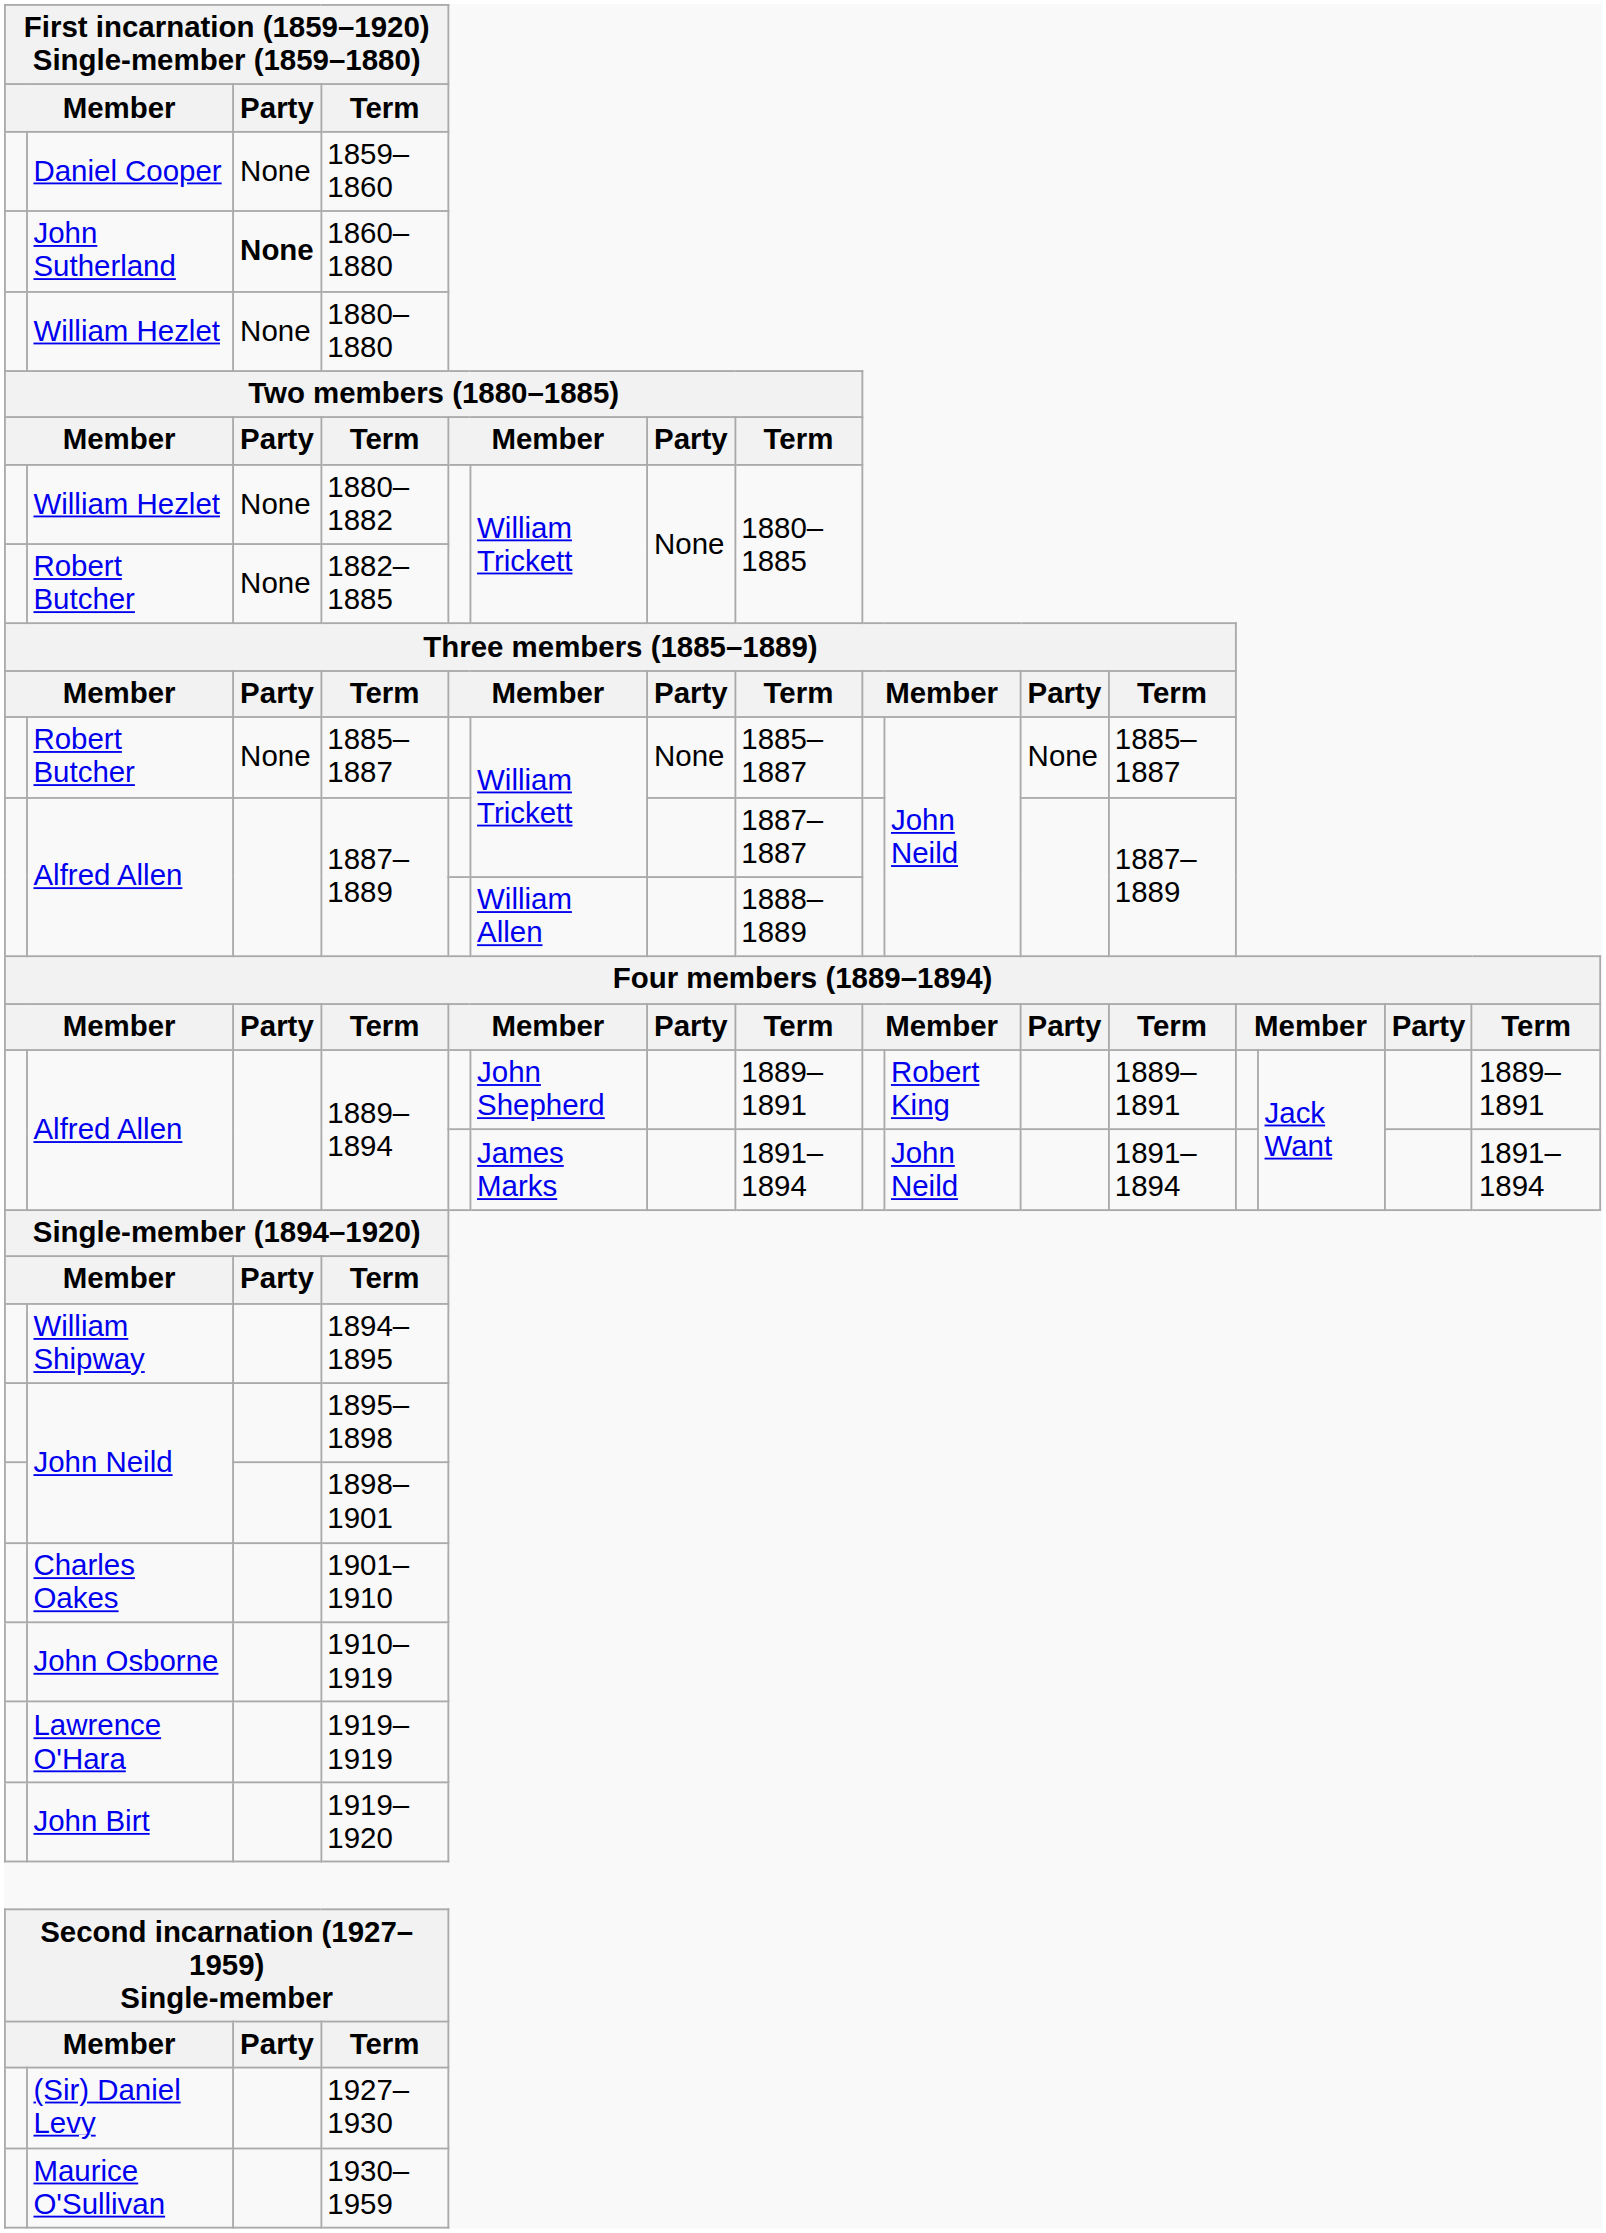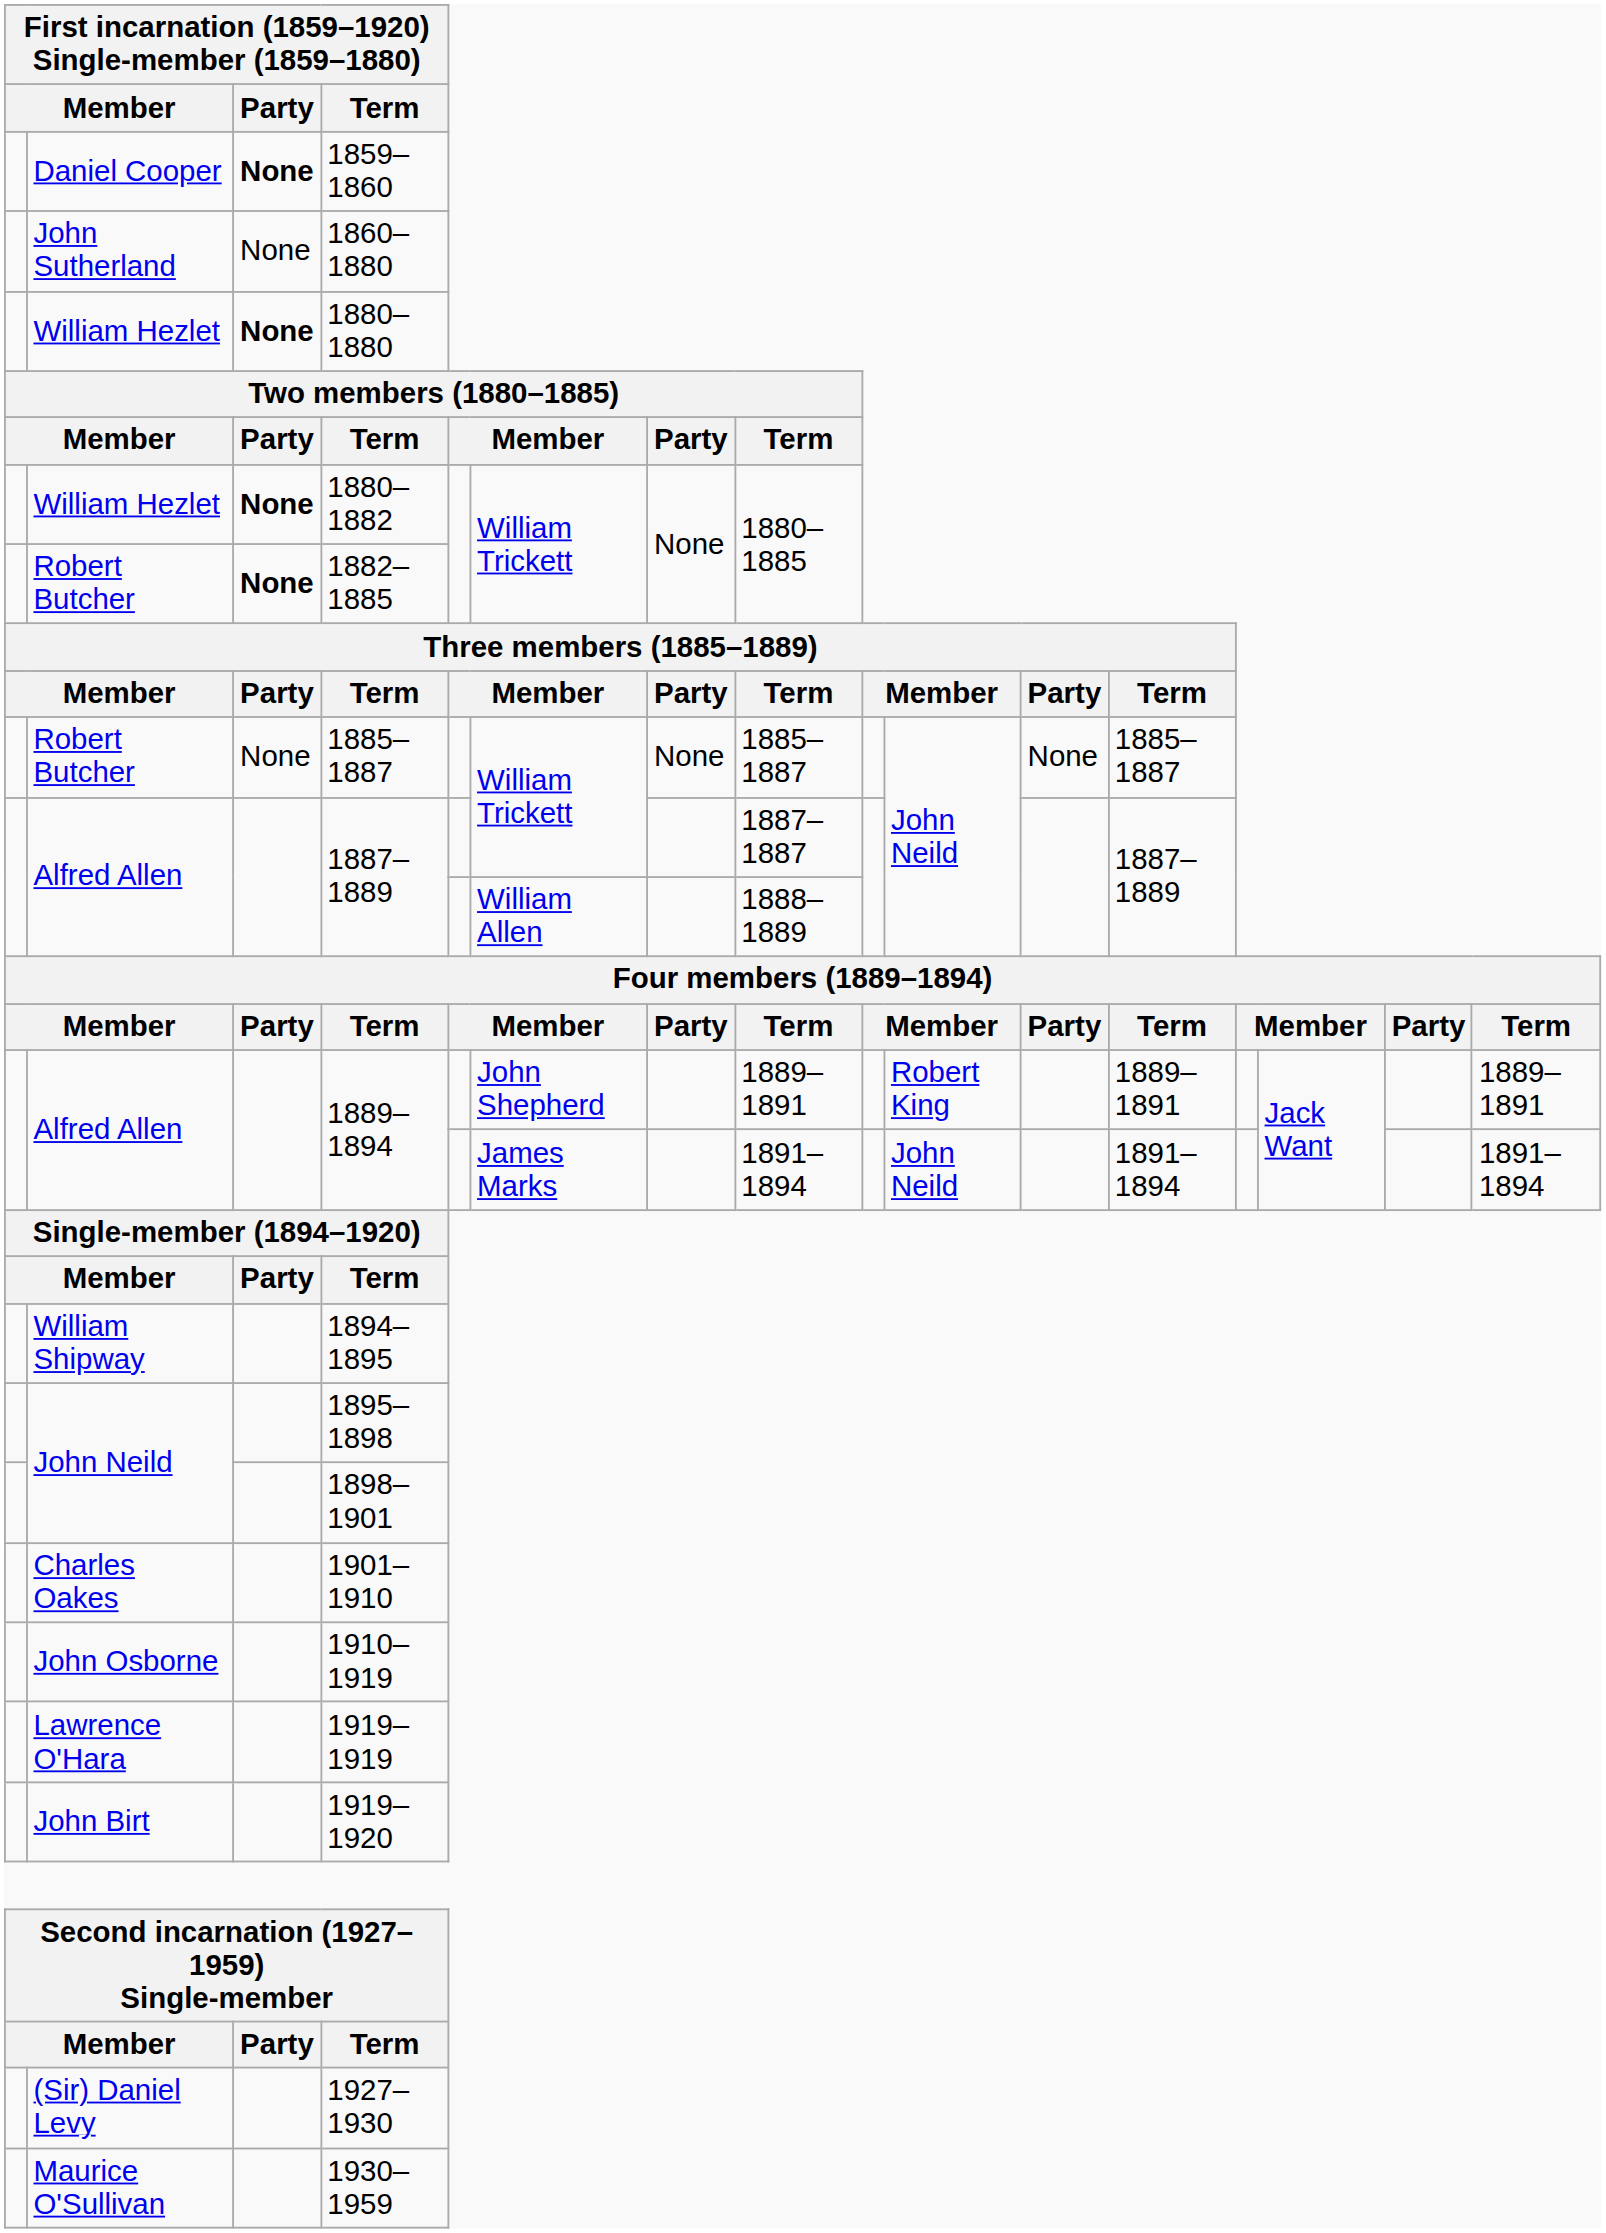(275, 170) normal -> (277, 170) bold
(277, 250) bold -> (275, 250) normal
(275, 330) normal -> (277, 330) bold
(275, 503) normal -> (277, 503) bold
(275, 583) normal -> (277, 583) bold
